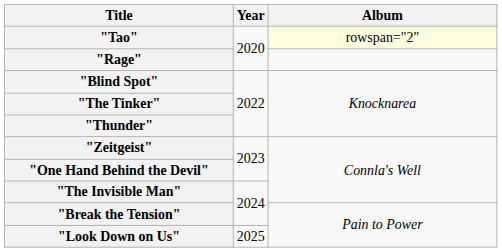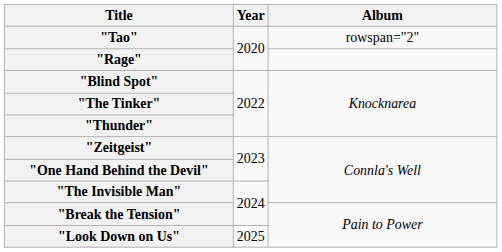(382, 37) lightyellow background -> (382, 37) no background
